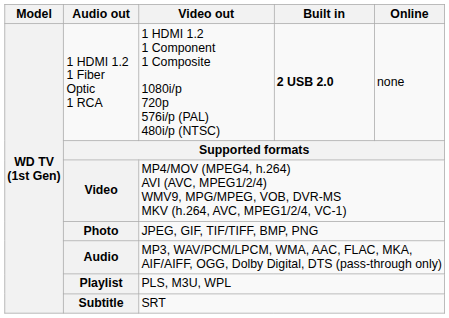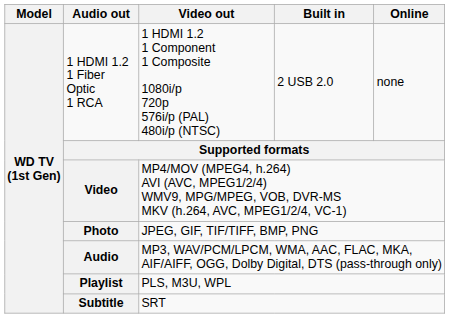(305, 82) bold -> (305, 82) normal
